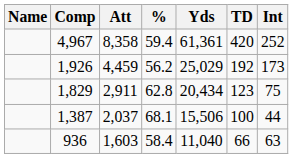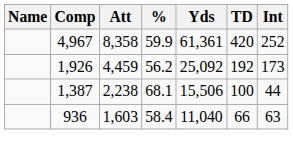(159, 41) 59.4 -> (159, 41) 59.9
(201, 66) 25,029 -> (201, 66) 25,092
- row: (75, 91)
(120, 116) 2,037 -> (120, 91) 2,238
